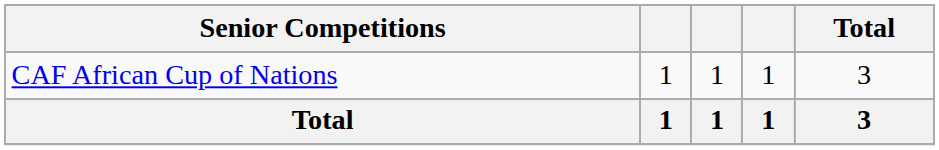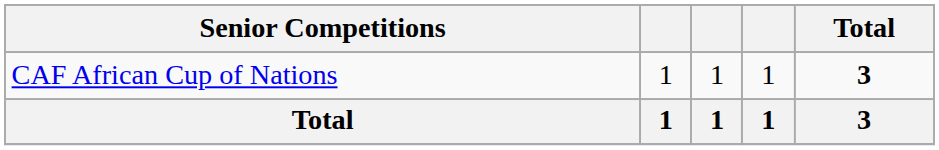(864, 74) normal -> (864, 74) bold
